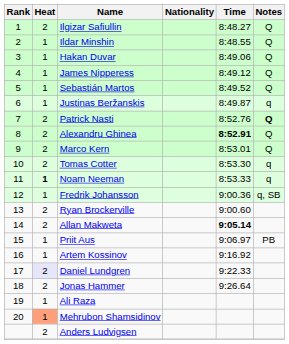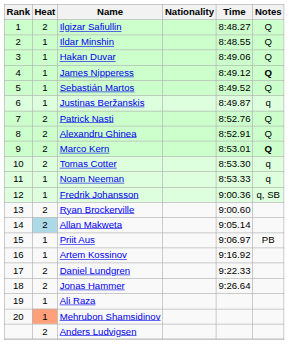(269, 73) normal -> (268, 73) bold
(269, 118) bold -> (268, 118) normal
(235, 133) bold -> (234, 133) normal
(269, 149) normal -> (268, 149) bold
(45, 179) bold -> (45, 179) normal
(45, 225) no background -> (45, 225) lightblue background
(235, 225) bold -> (234, 225) normal
(45, 270) lavender background -> (45, 270) no background
